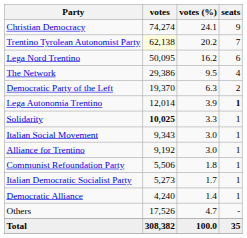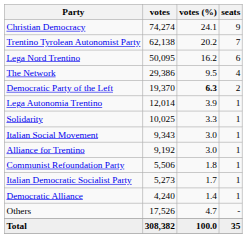(162, 42) lightyellow background -> (162, 42) no background
(211, 88) normal -> (211, 88) bold
(238, 104) bold -> (238, 104) normal
(162, 119) bold -> (162, 119) normal
